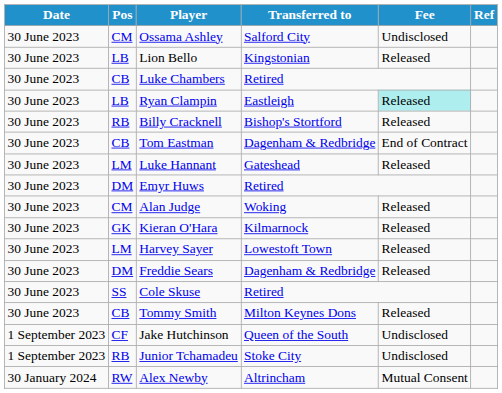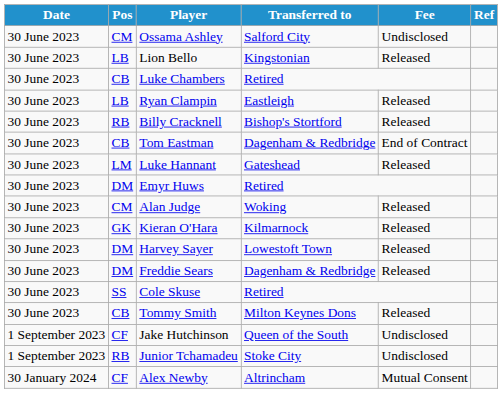(406, 100) paleturquoise background -> (406, 100) no background
(122, 249) LM -> (122, 249) DM
(122, 377) RW -> (120, 377) CF
